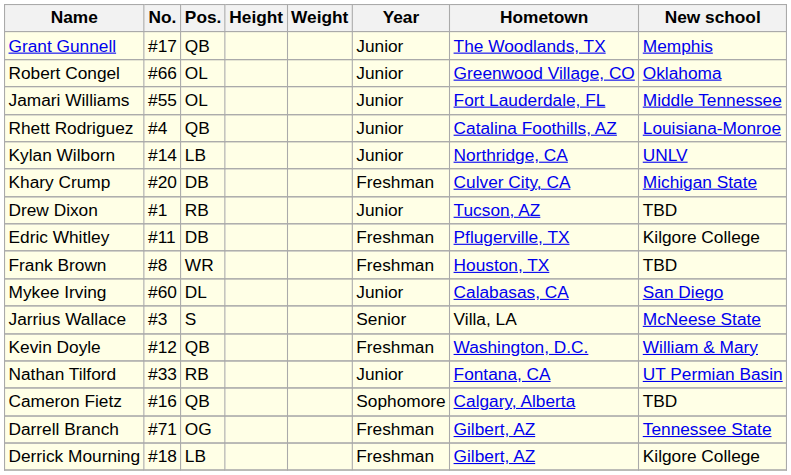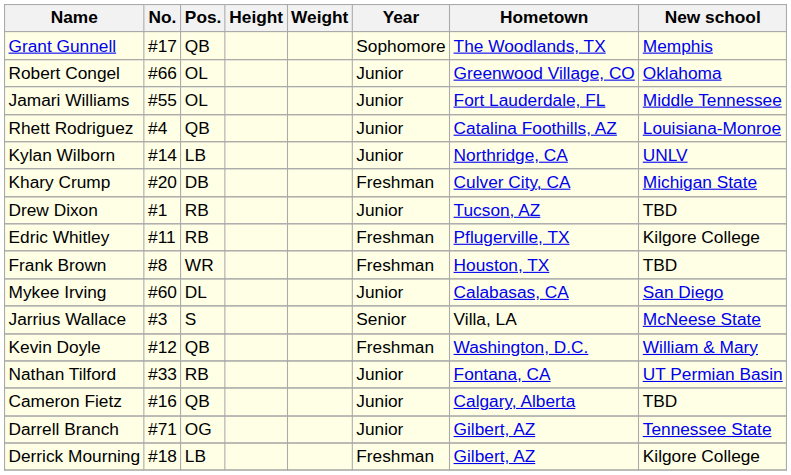(380, 45) Junior -> (401, 45) Sophomore
(197, 237) DB -> (197, 237) RB
(401, 401) Sophomore -> (380, 401) Junior
(395, 429) Freshman -> (380, 429) Junior
